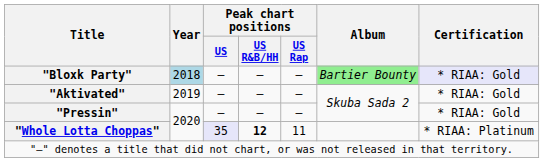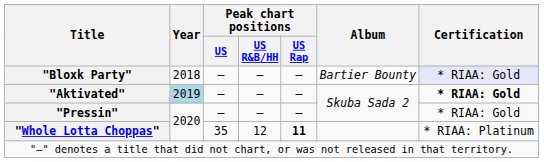(187, 75) lightblue background -> (187, 75) no background
(368, 75) lightgreen background -> (368, 75) no background
(187, 94) no background -> (187, 94) lightblue background
(479, 94) normal -> (479, 94) bold
(221, 131) lavender background -> (221, 131) no background
(260, 131) bold -> (260, 131) normal
(299, 131) normal -> (299, 131) bold
